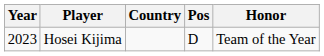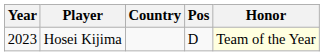(266, 39) no background -> (266, 39) lightyellow background
